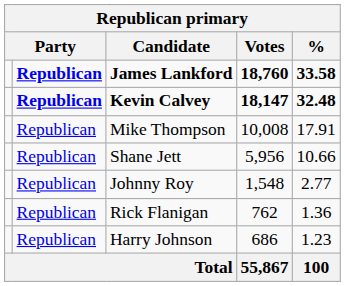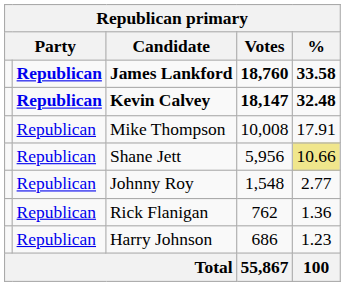(316, 156) no background -> (316, 156) khaki background
